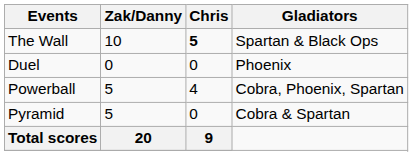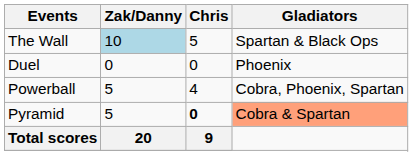(113, 41) no background -> (113, 41) lightblue background
(193, 41) bold -> (193, 41) normal
(193, 114) normal -> (193, 114) bold
(293, 114) no background -> (293, 114) lightsalmon background
